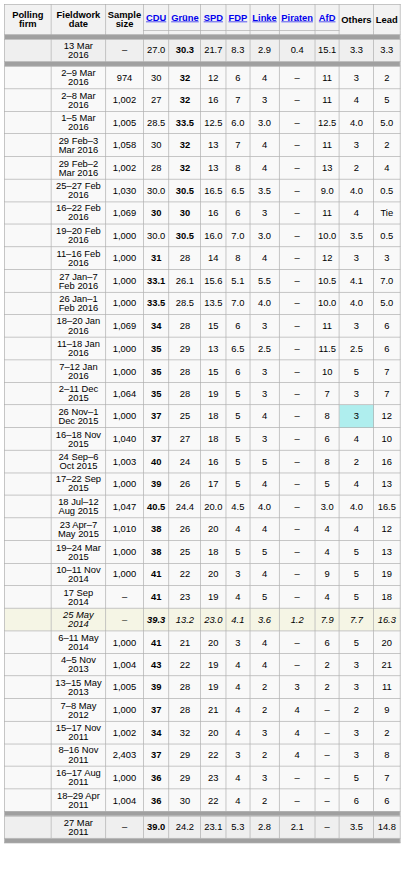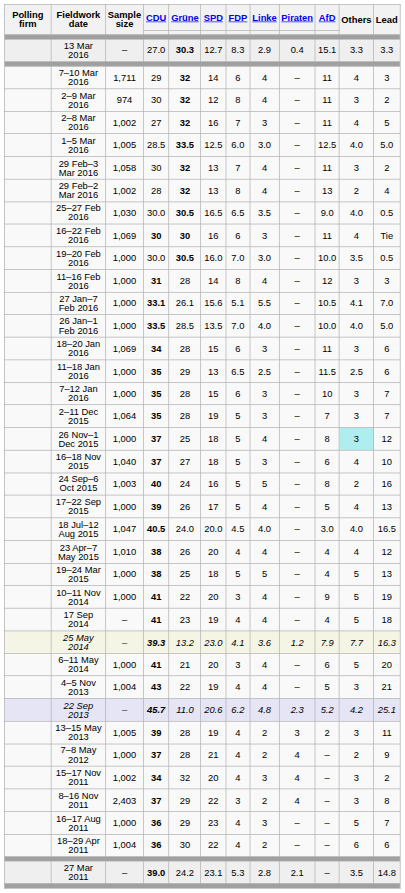(213, 51) 21.7 -> (213, 51) 12.7
+ row: (78, 78)
(238, 78) 6 -> (238, 100) 8
(356, 371) 5 -> (356, 394) 3
(185, 507) 24.4 -> (185, 530) 24.0
(265, 597) 5 -> (265, 620) 4
(327, 665) 2 -> (327, 688) 5
+ row: (78, 710)
